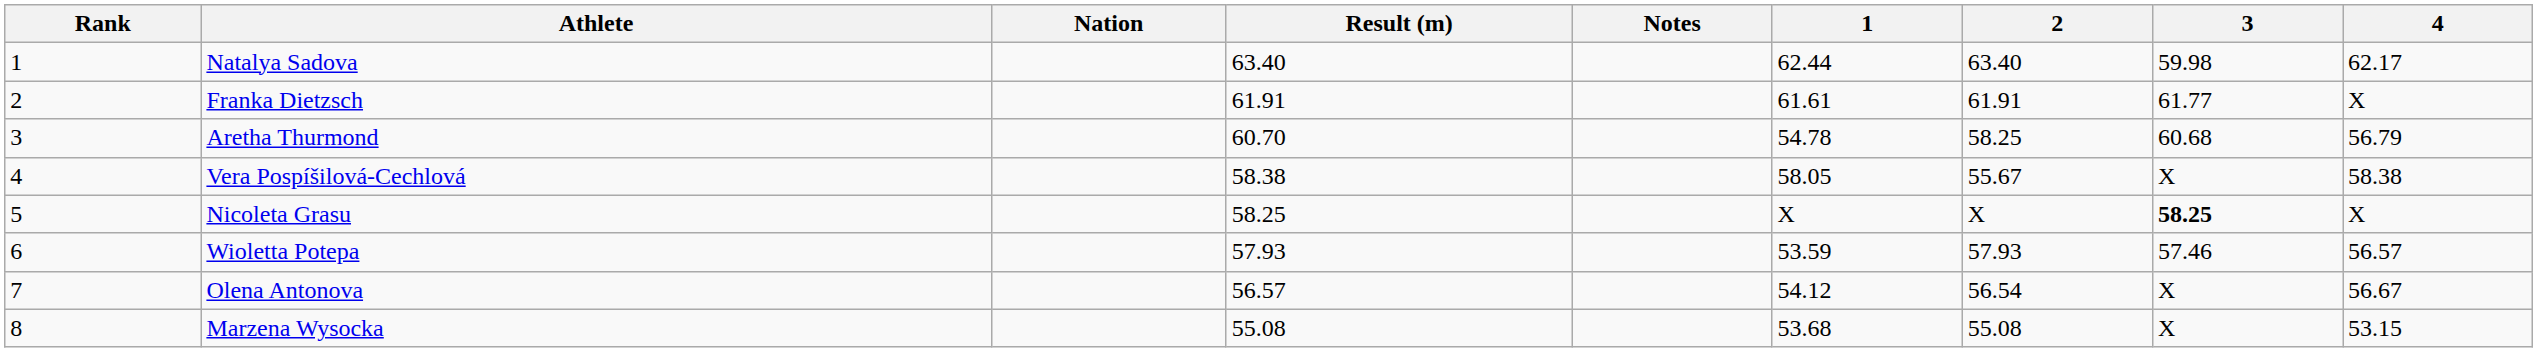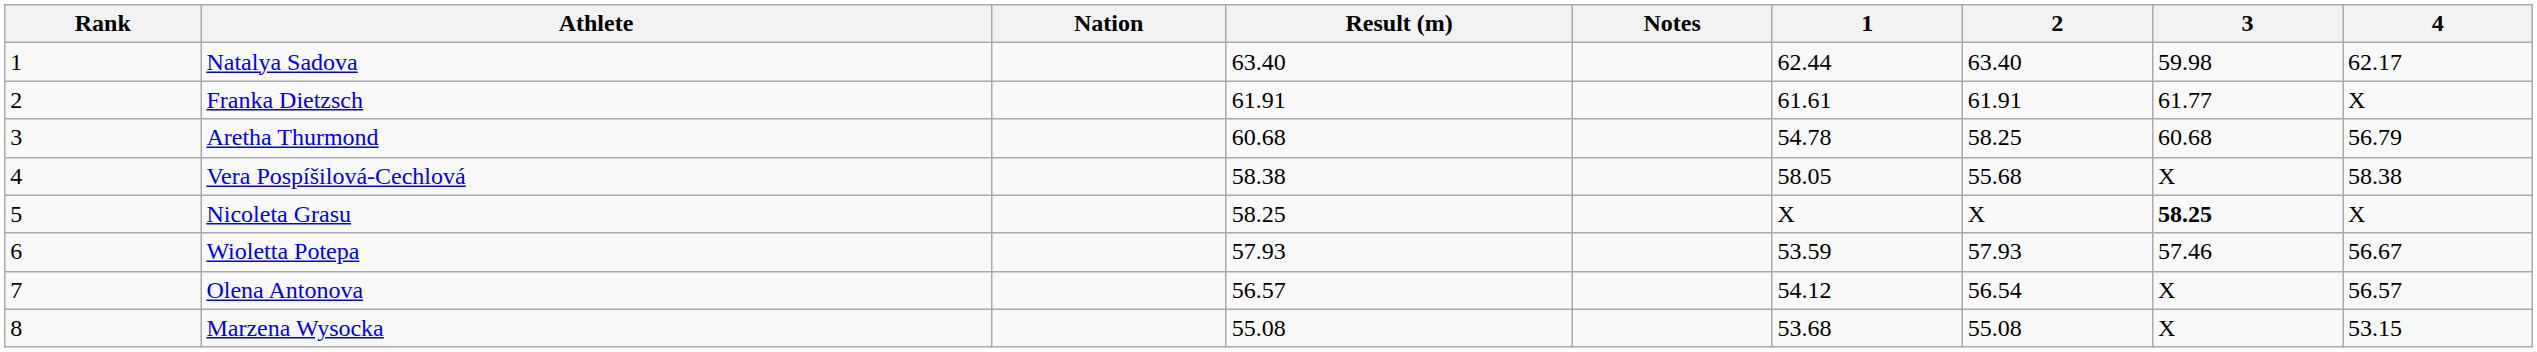(1259, 137) 60.70 -> (1259, 137) 60.68
(1995, 175) 55.67 -> (1995, 175) 55.68
(2375, 251) 56.57 -> (2375, 251) 56.67
(2375, 289) 56.67 -> (2375, 289) 56.57
